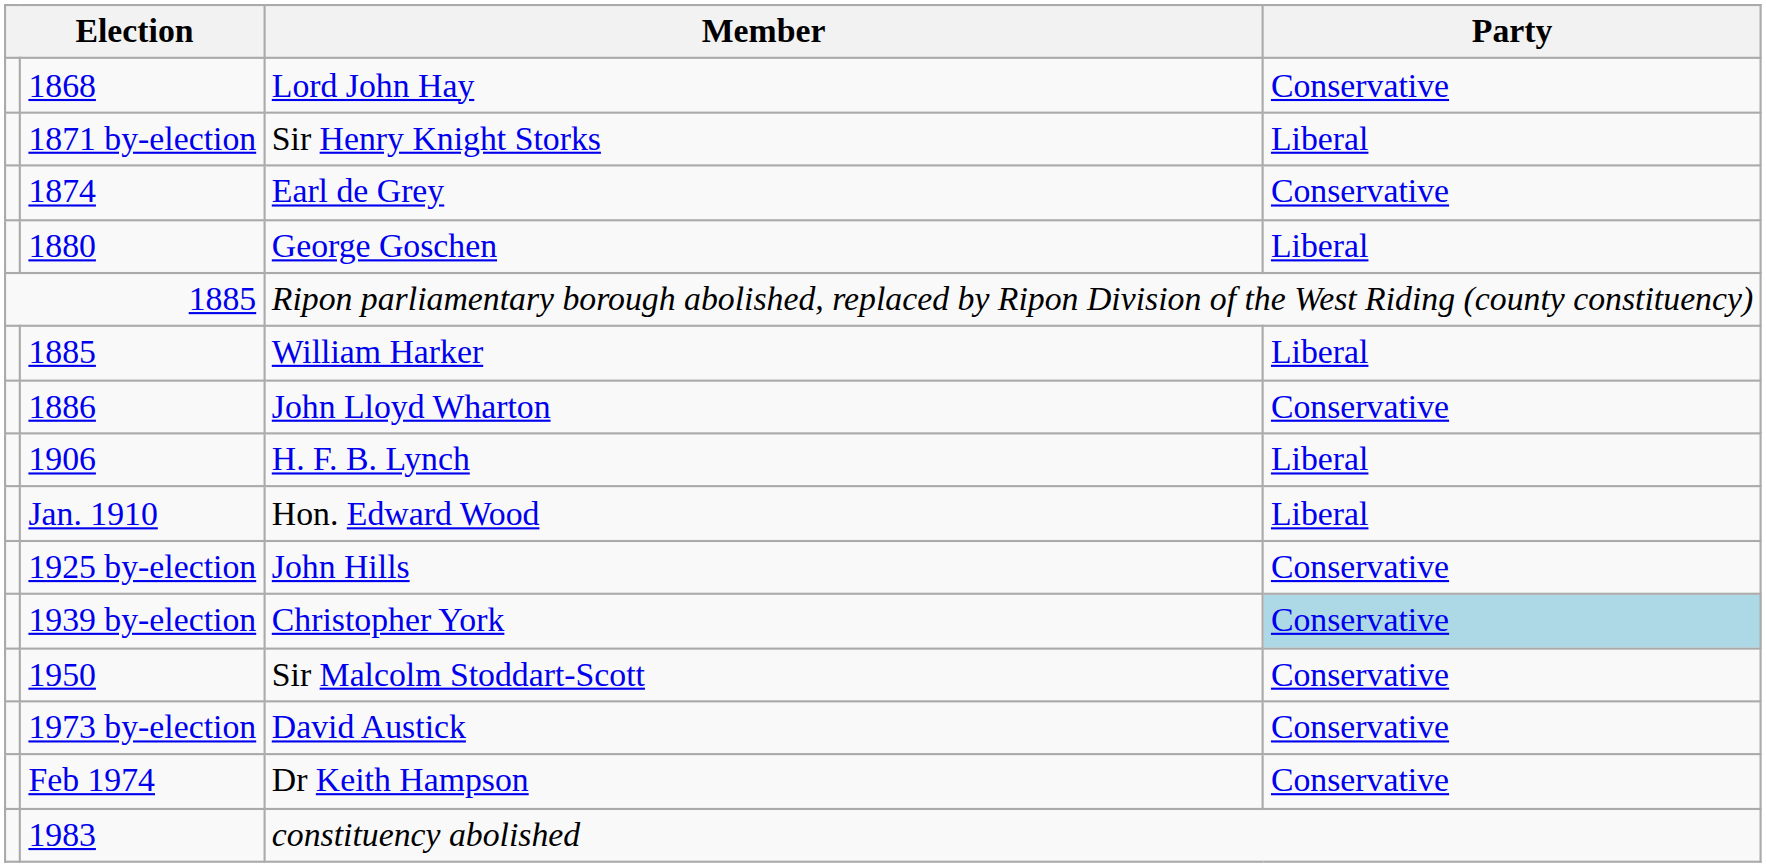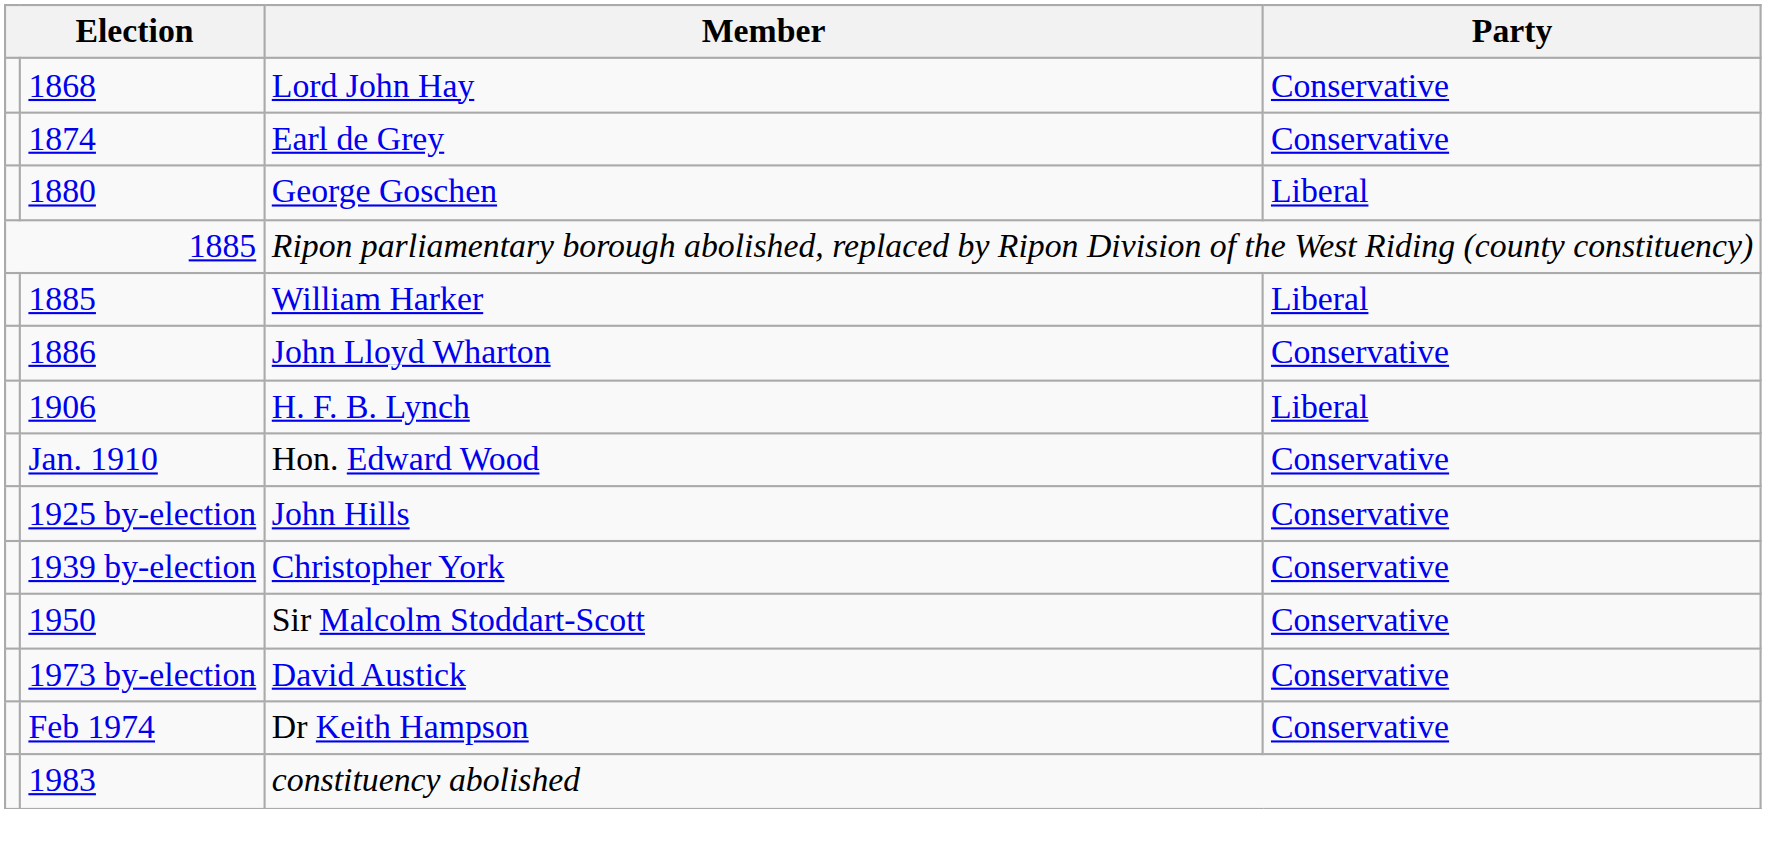- row: (436, 138)
(1320, 513) Liberal -> (1360, 459) Conservative
(1360, 620) lightblue background -> (1360, 566) no background
